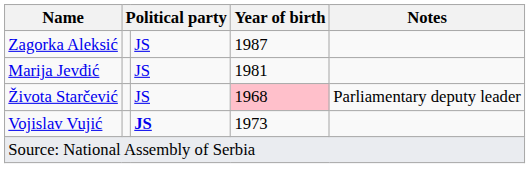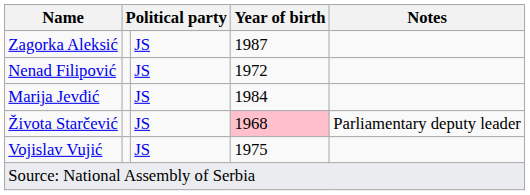+ row: (62, 70)
(251, 70) 1981 -> (251, 96) 1984
(143, 123) bold -> (142, 149) normal
(251, 123) 1973 -> (251, 149) 1975
